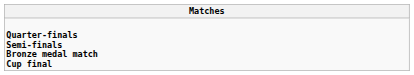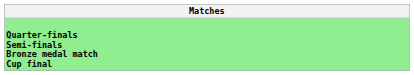(52, 49) no background -> (52, 49) lightgreen background
